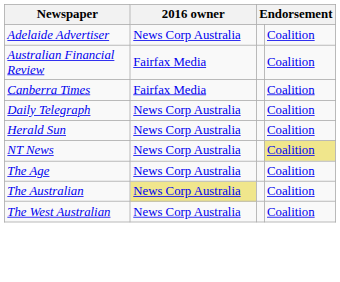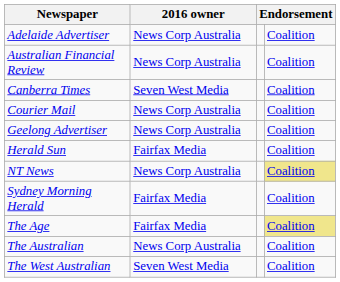(170, 62) Fairfax Media -> (187, 62) News Corp Australia
(170, 89) Fairfax Media -> (181, 89) Seven West Media
+ row: (41, 110)
- row: (49, 110)
+ row: (57, 130)
(187, 130) News Corp Australia -> (170, 150) Fairfax Media
+ row: (49, 198)
(187, 171) News Corp Australia -> (170, 226) Fairfax Media
(291, 171) no background -> (291, 226) khaki background
(187, 191) khaki background -> (187, 246) no background
(187, 211) News Corp Australia -> (181, 266) Seven West Media
